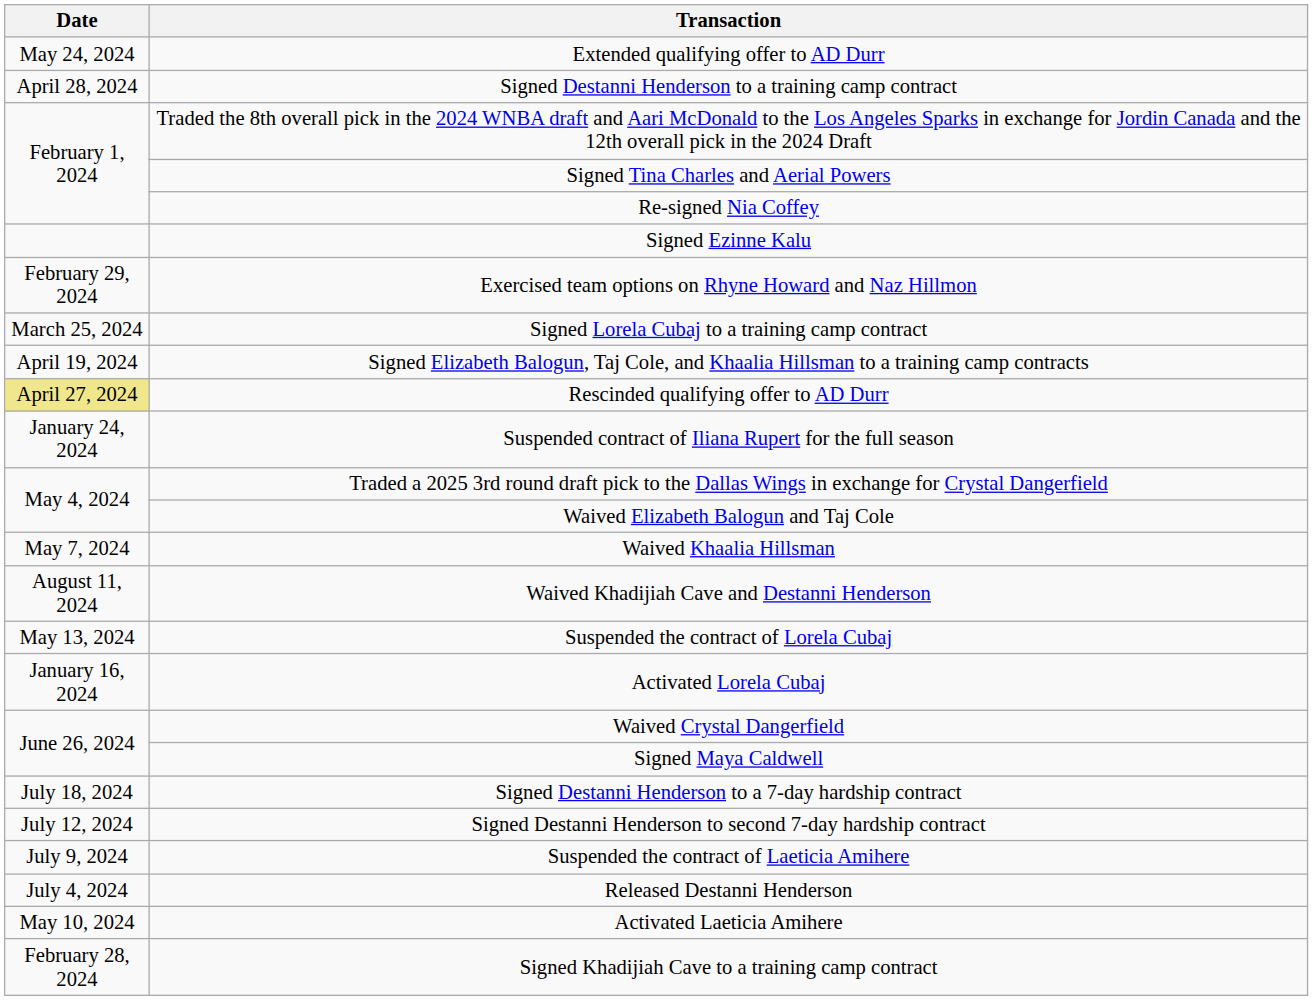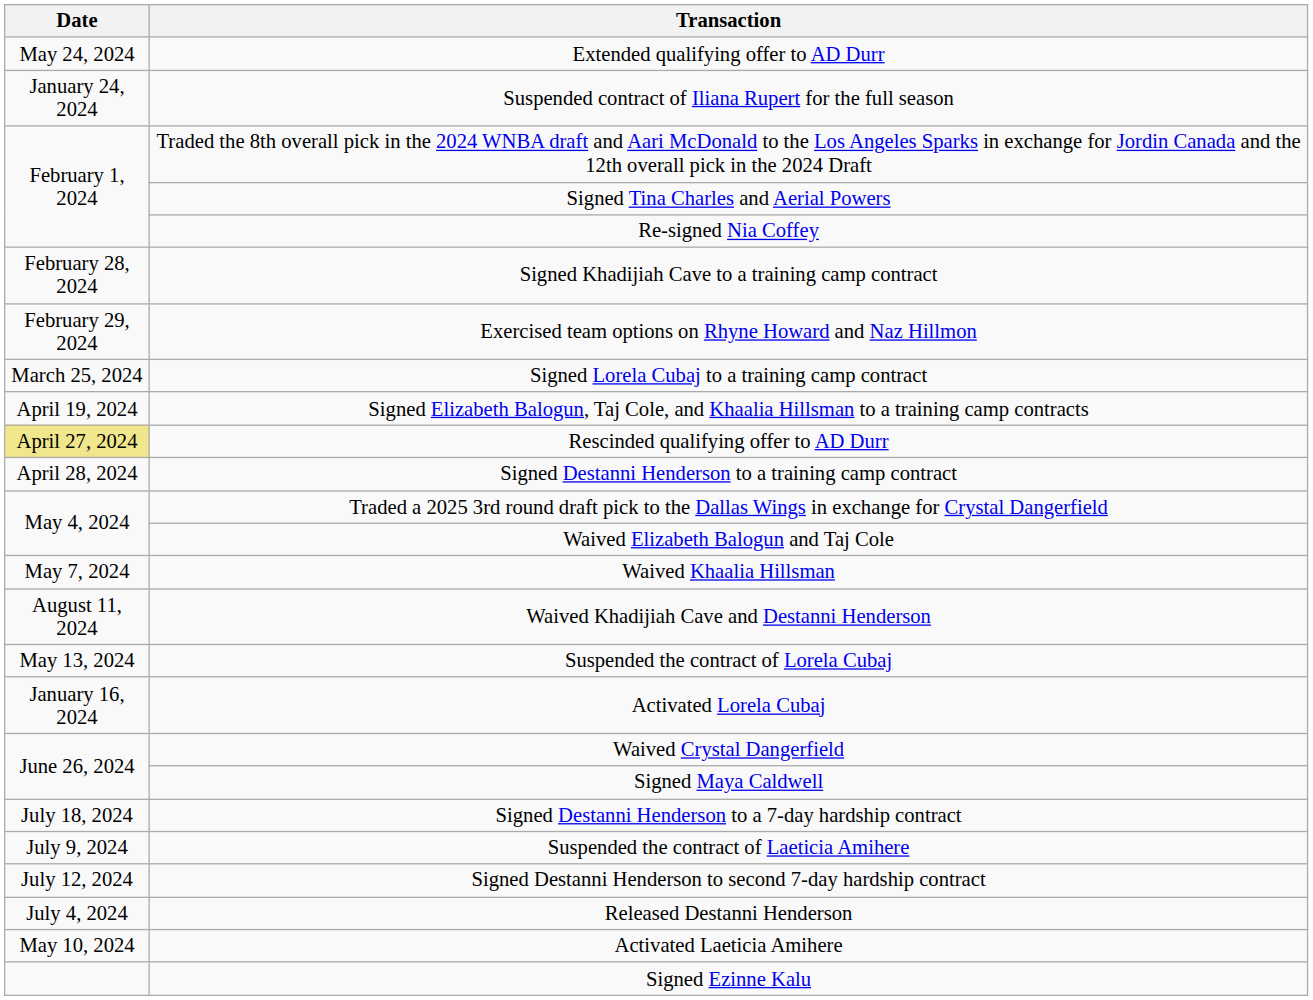rows swapped: (729, 438) <-> (729, 86)
rows swapped: (729, 966) <-> (729, 240)
rows swapped: (729, 857) <-> (729, 824)
